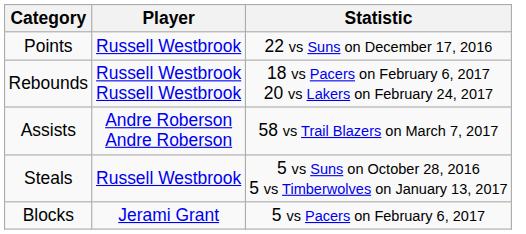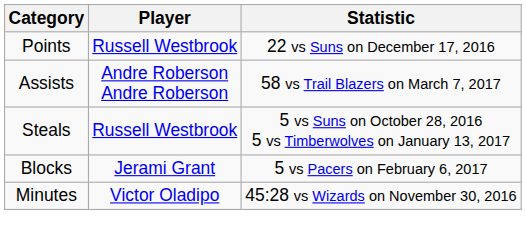- row: (48, 83)
+ row: (46, 195)
